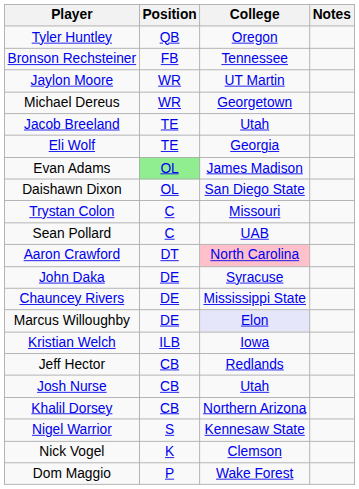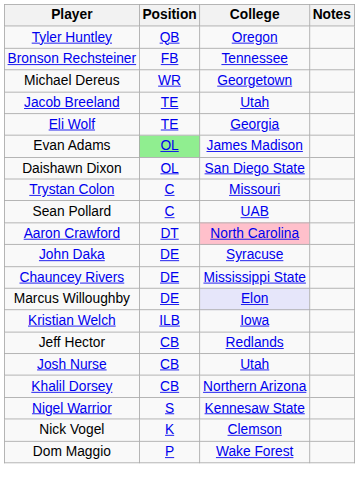- row: (72, 80)
